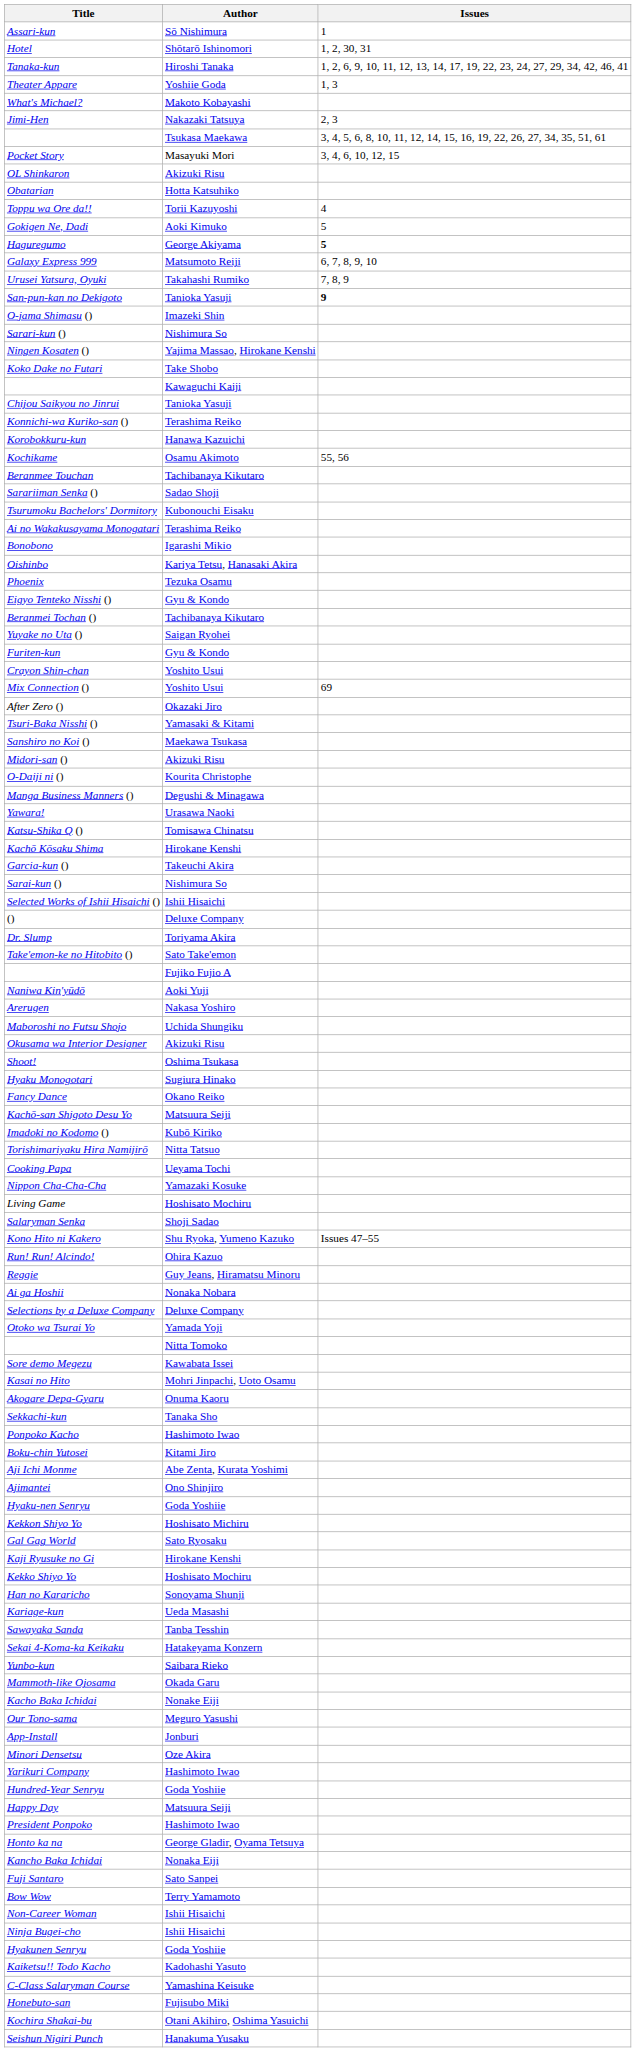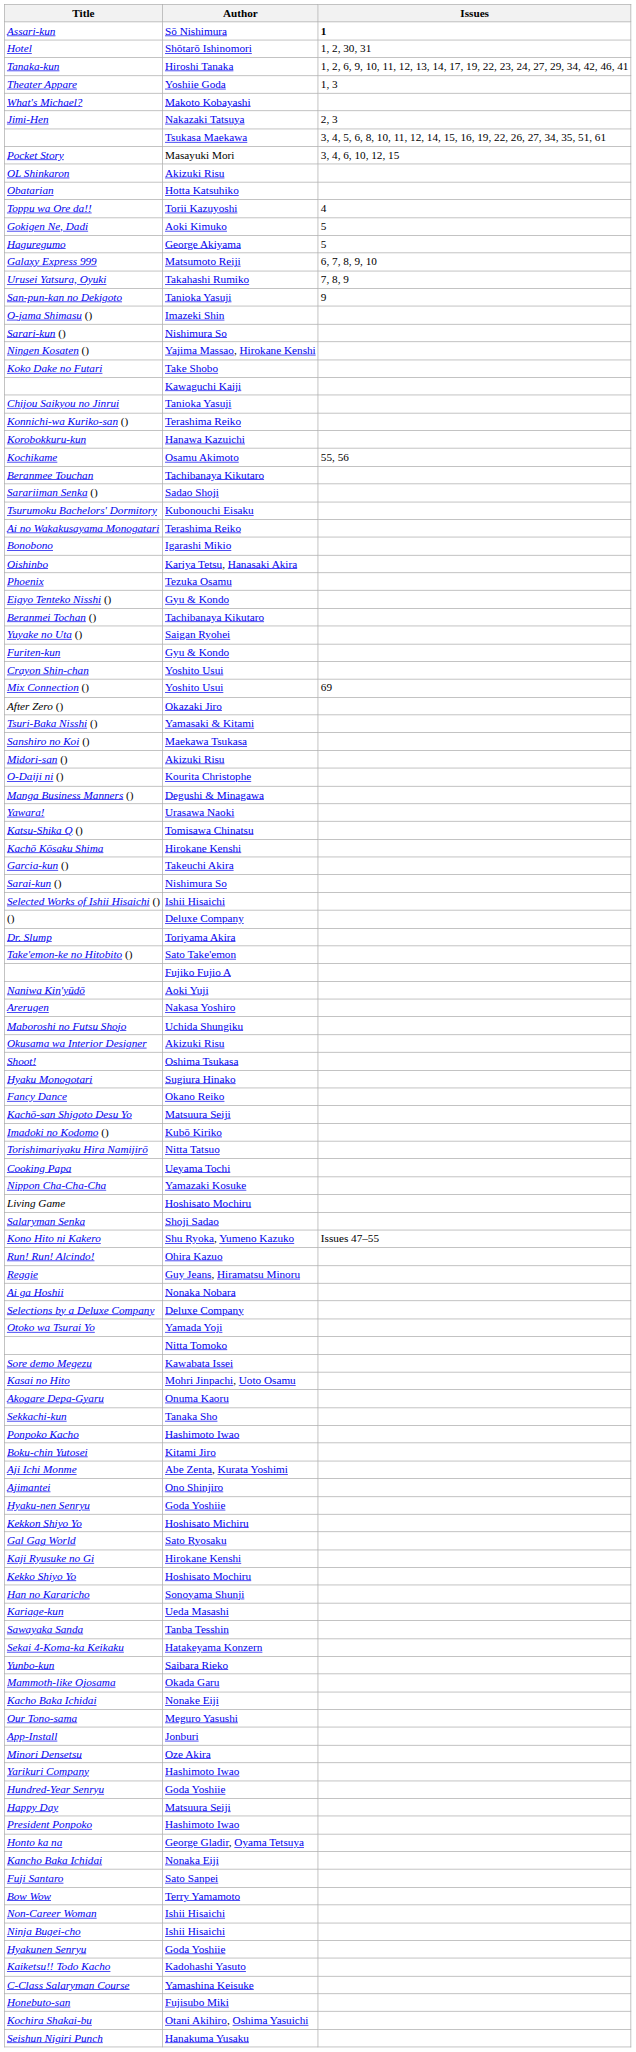(324, 31) normal -> (324, 31) bold
(324, 244) bold -> (324, 244) normal
(324, 297) bold -> (324, 297) normal
